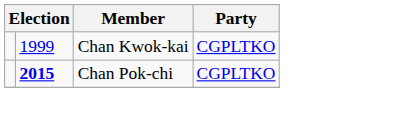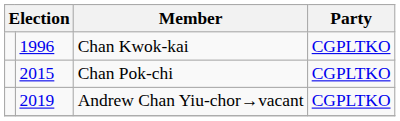(37, 45) 1999 -> (37, 45) 1996
(37, 73) bold -> (37, 73) normal
+ row: (191, 101)
